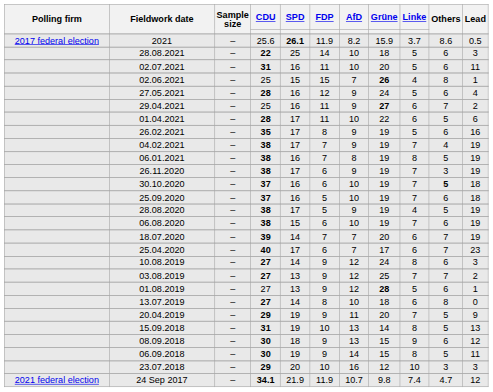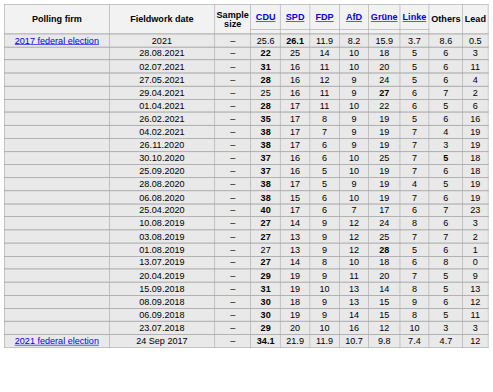- row: (162, 80)
- row: (162, 158)
(384, 184) 19 -> (384, 158) 25
- row: (162, 237)
